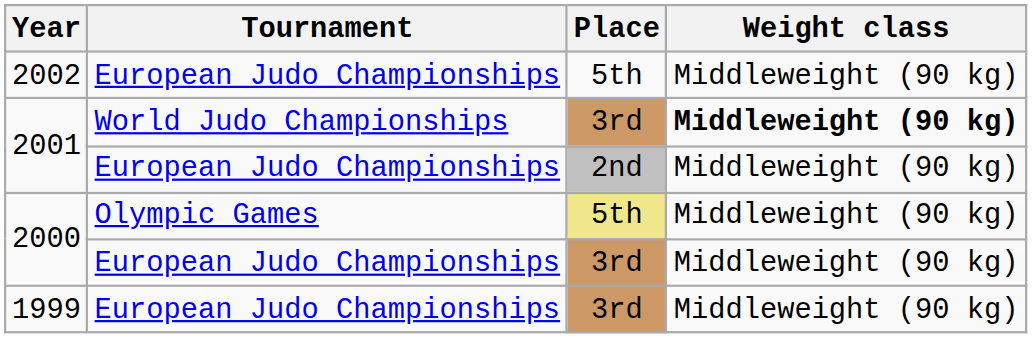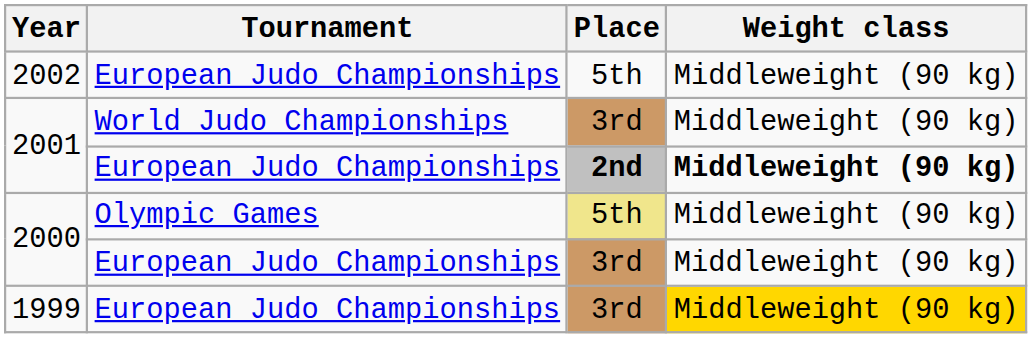(846, 122) bold -> (846, 122) normal
(617, 169) normal -> (617, 169) bold
(846, 169) normal -> (846, 169) bold
(846, 309) no background -> (846, 309) gold background
